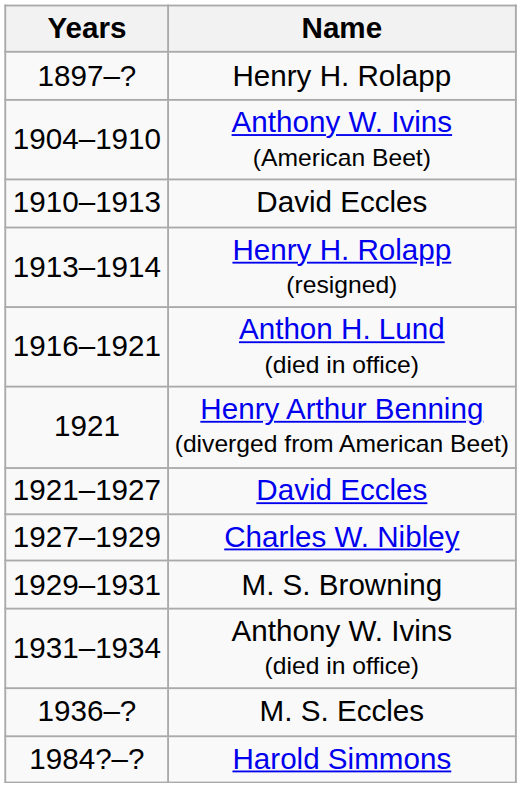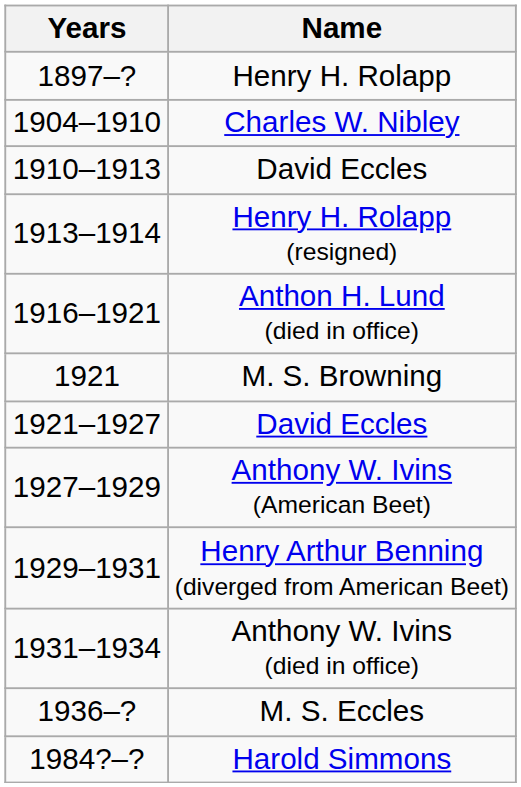(342, 139) Anthony W. Ivins (American Beet) -> (342, 122) Charles W. Nibley
(342, 426) Henry Arthur Benning (diverged from American Beet) -> (342, 376) M. S. Browning
(342, 537) Charles W. Nibley -> (342, 487) Anthony W. Ivins (American Beet)
(342, 584) M. S. Browning -> (342, 567) Henry Arthur Benning (diverged from American Beet)
